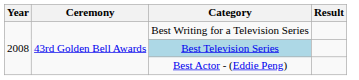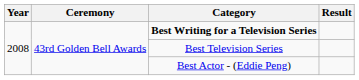(230, 30) normal -> (234, 30) bold
(230, 48) lightblue background -> (234, 48) no background
